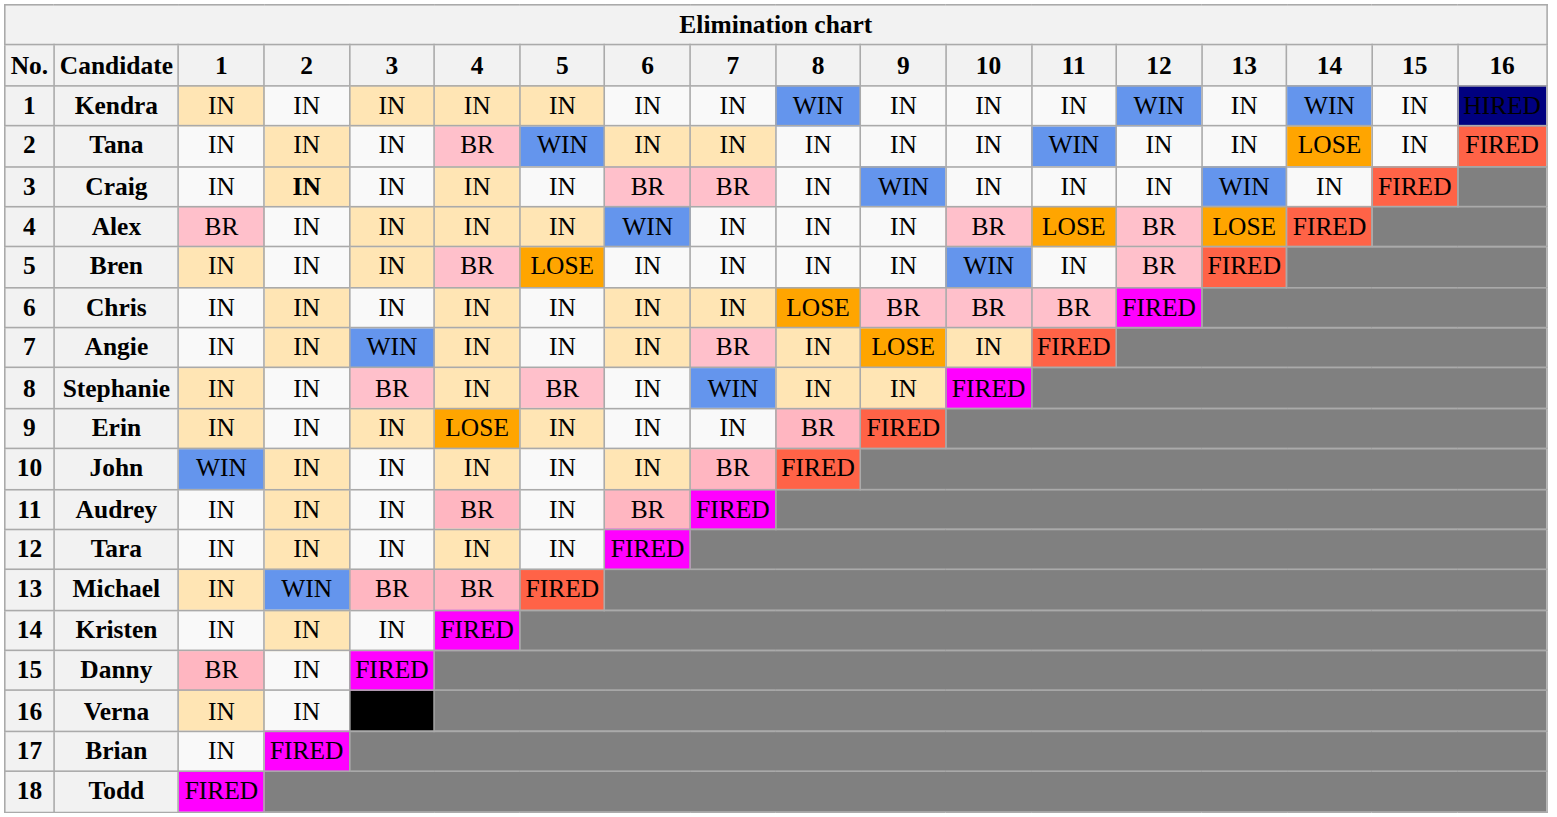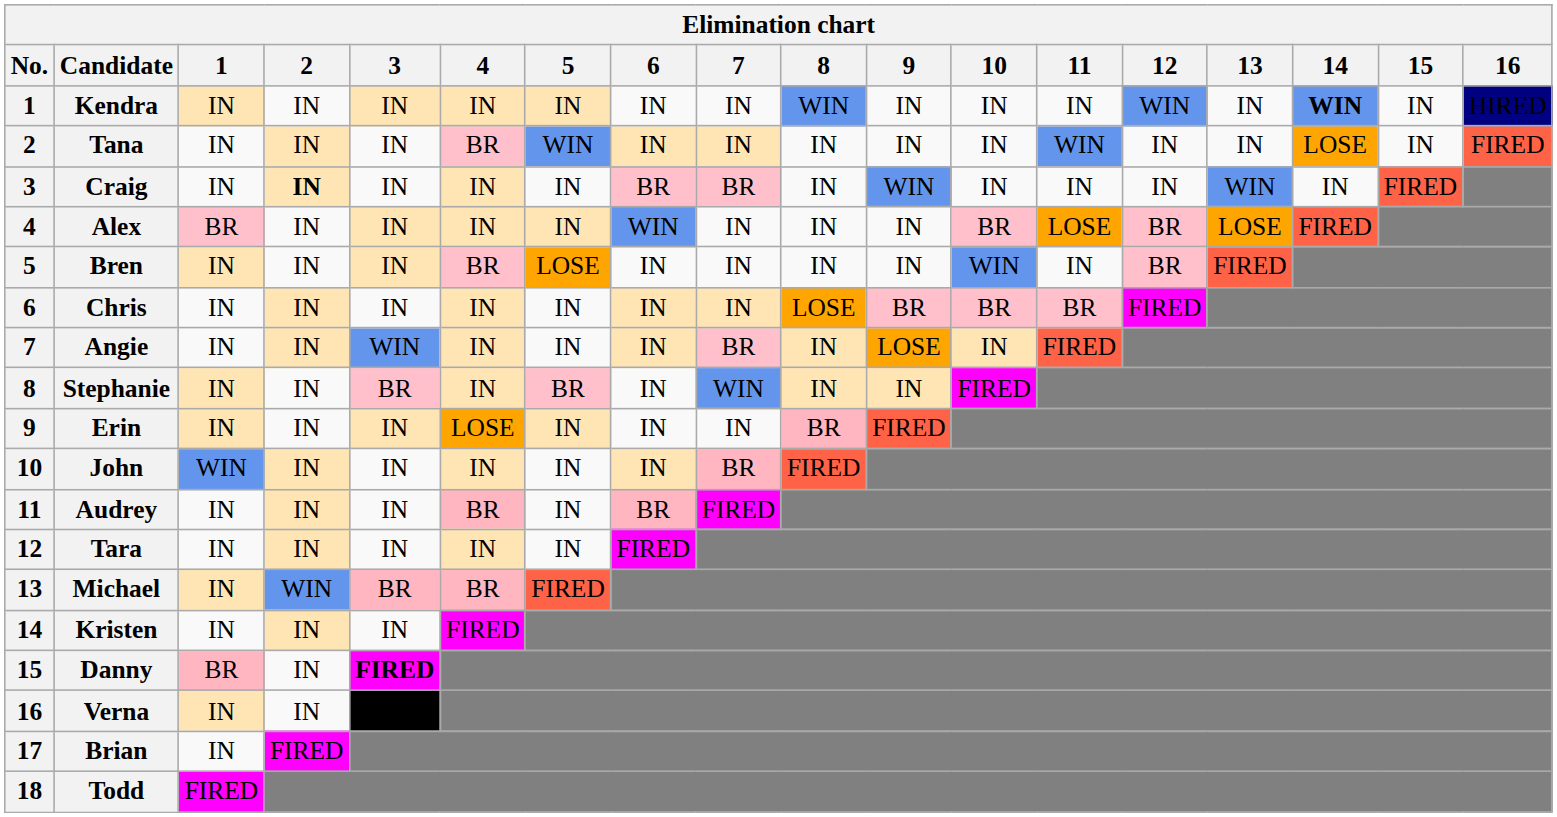(1330, 105) normal -> (1335, 105) bold
(392, 670) normal -> (395, 670) bold
